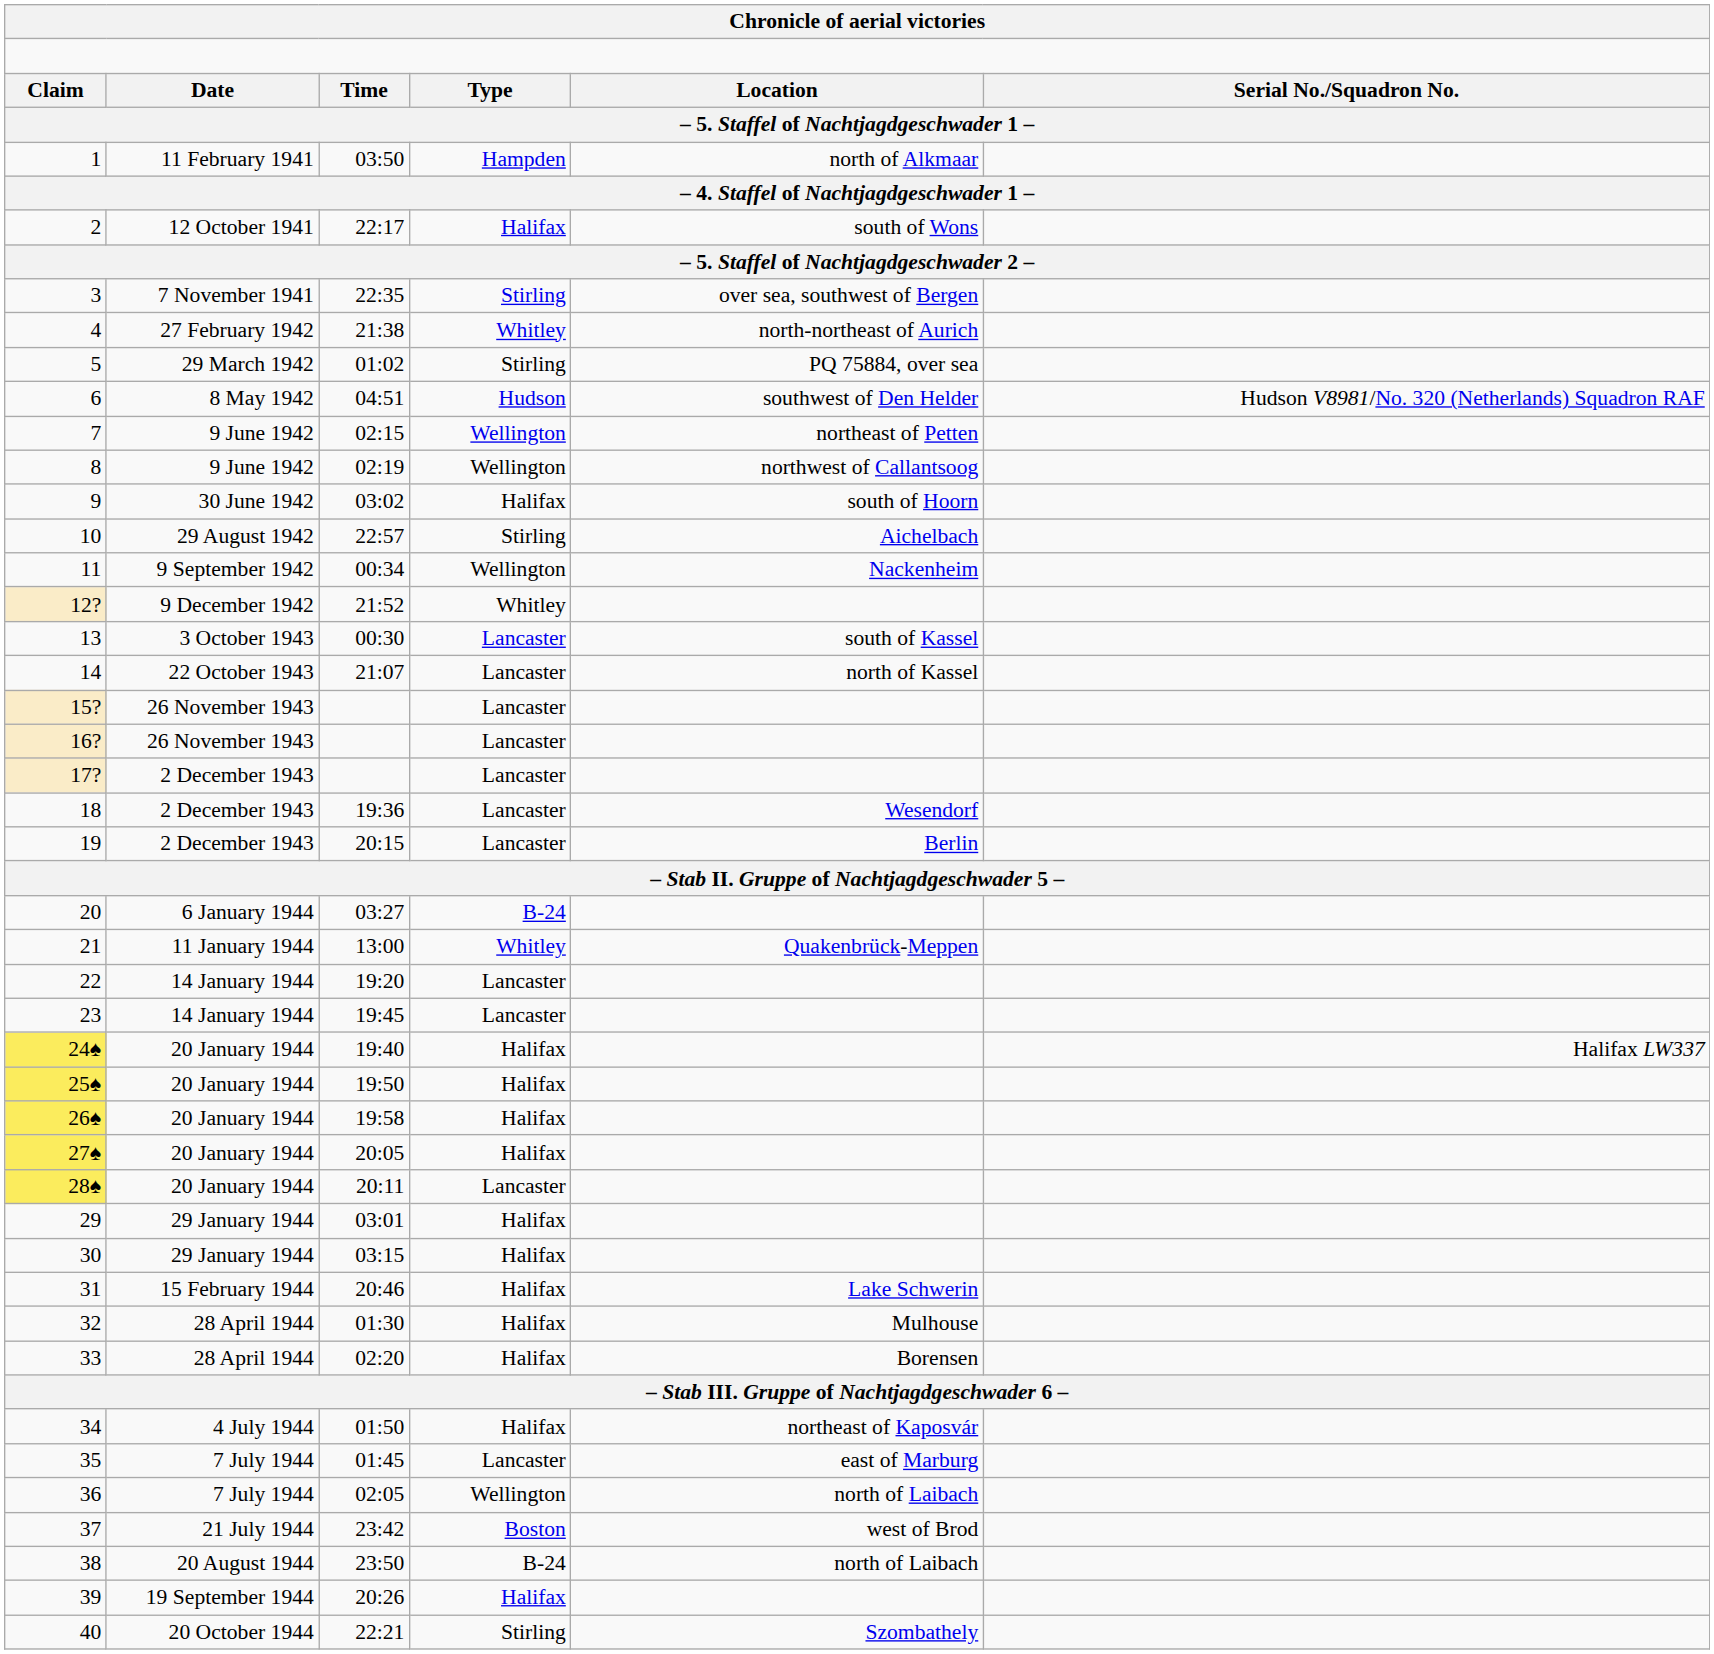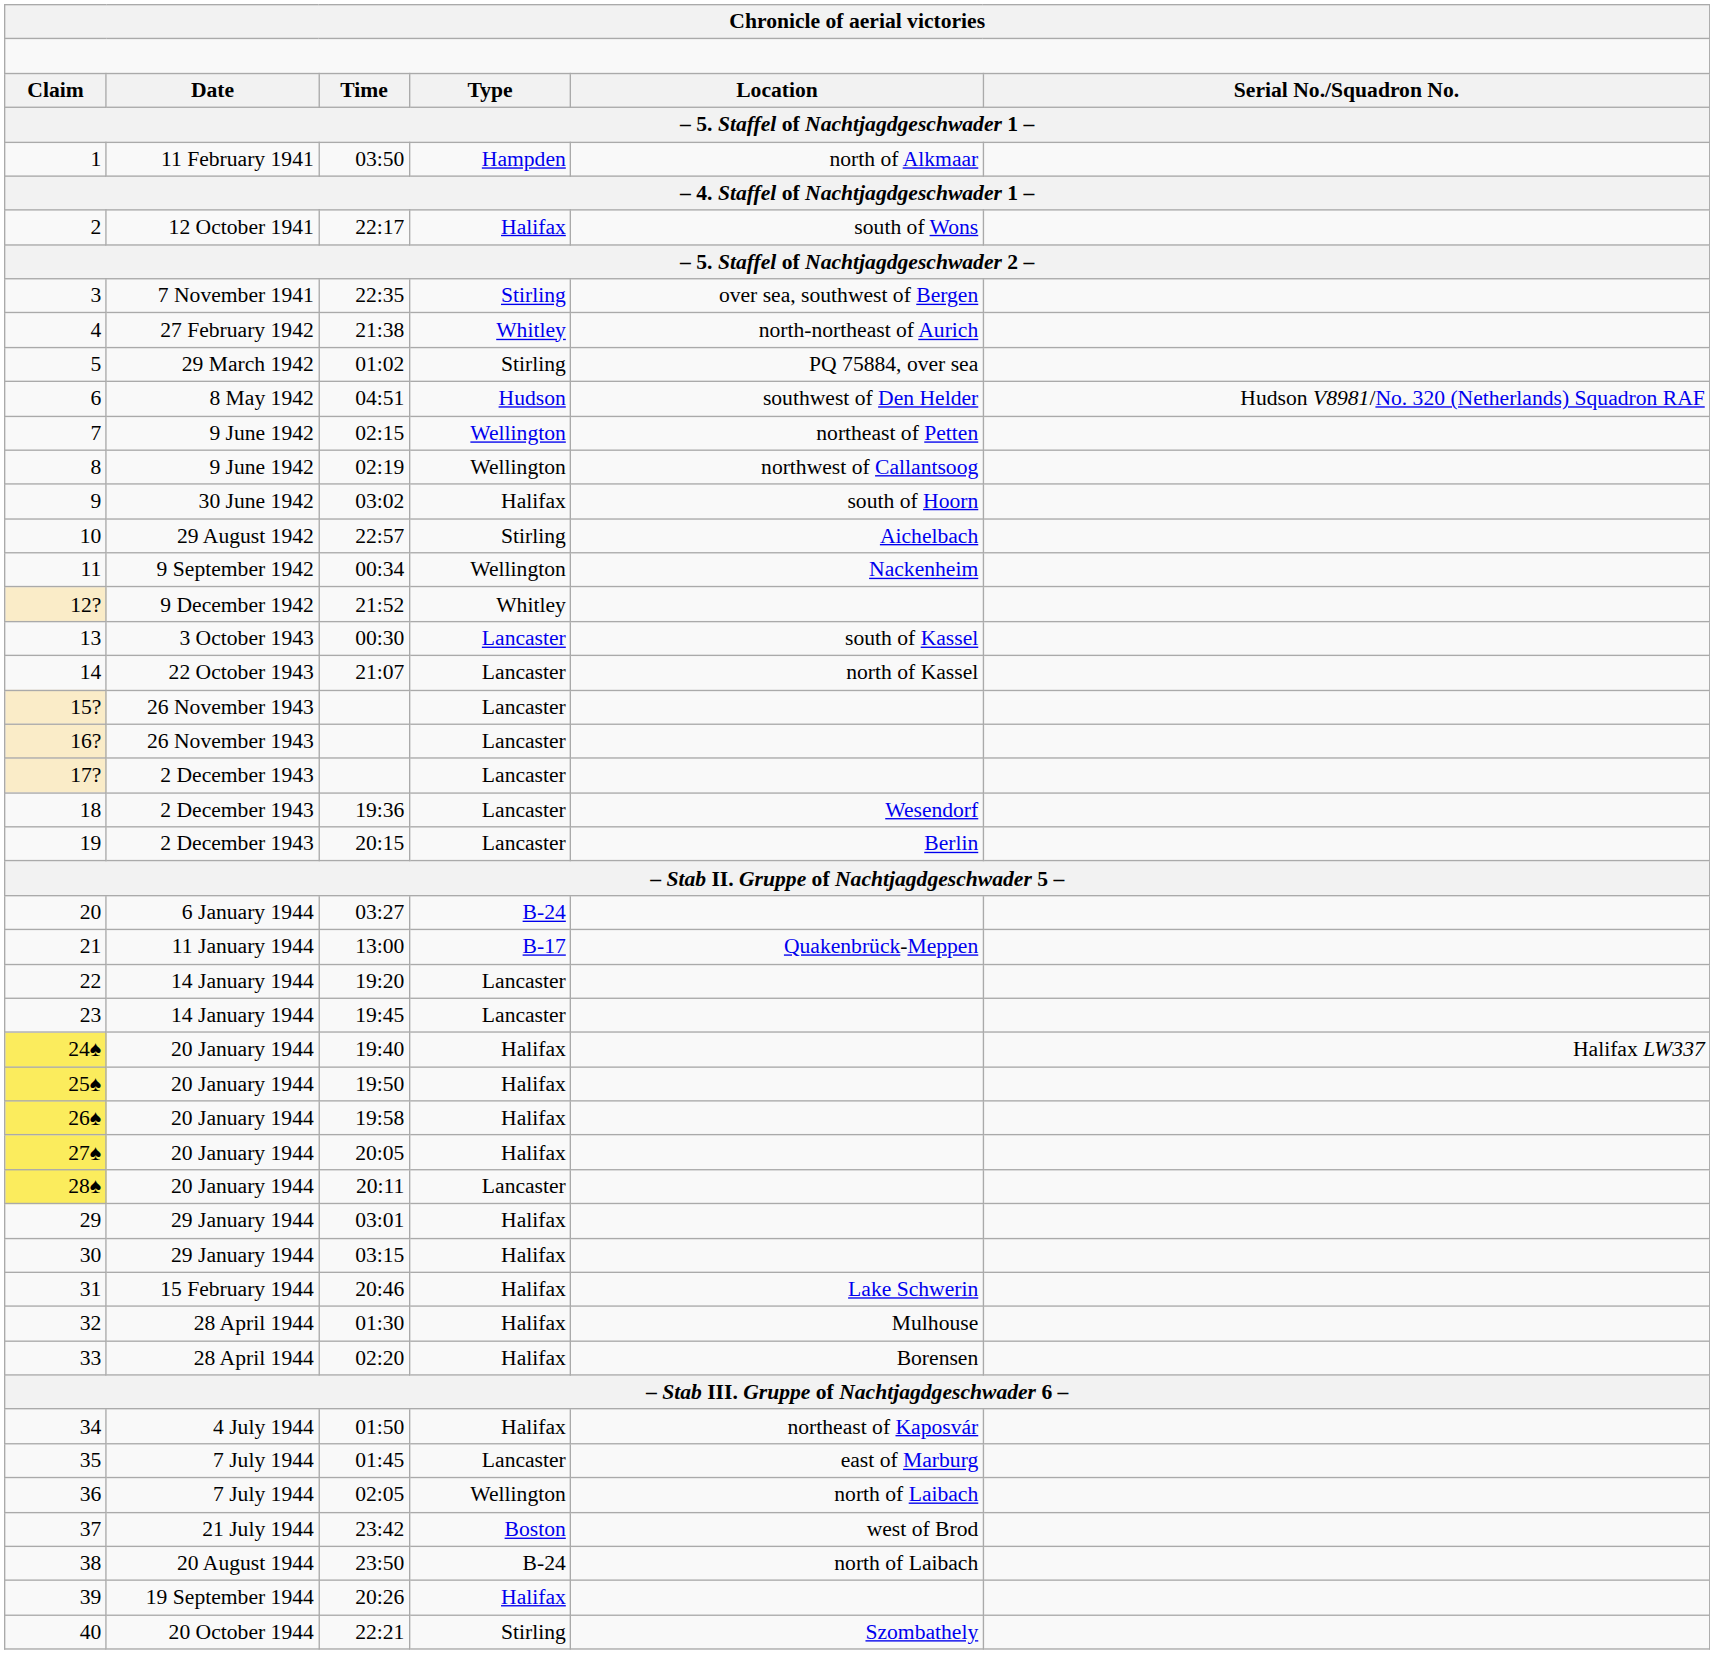(531, 946) Whitley -> (544, 946) B-17
